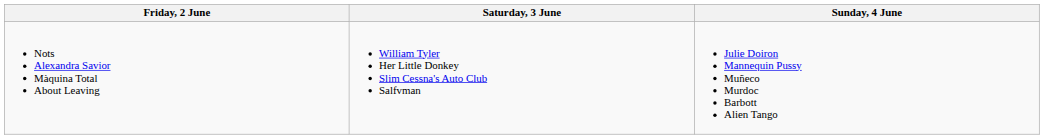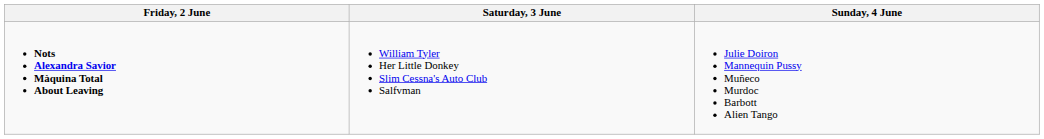(177, 72) normal -> (177, 72) bold
